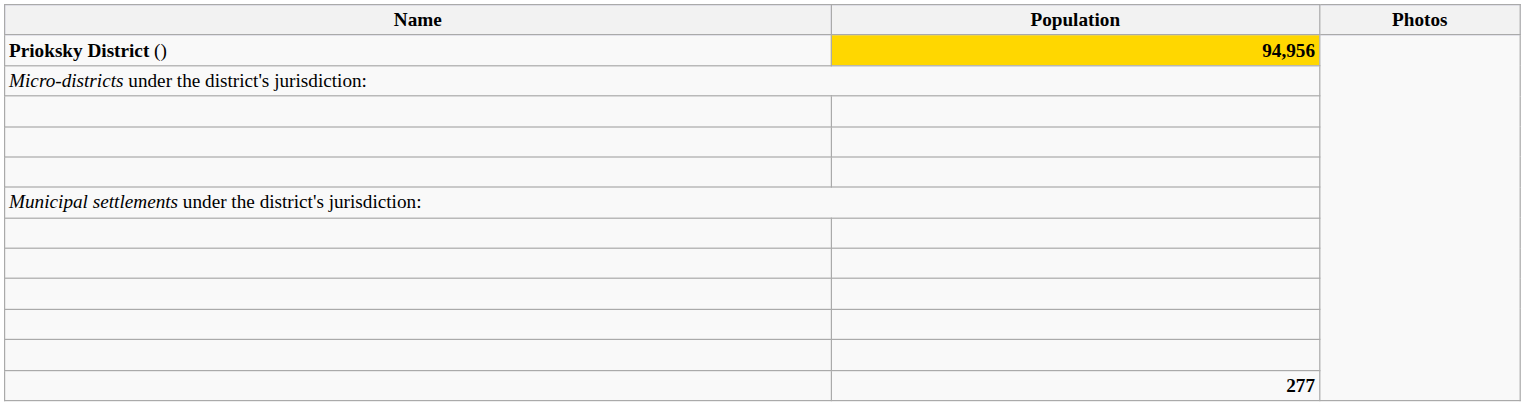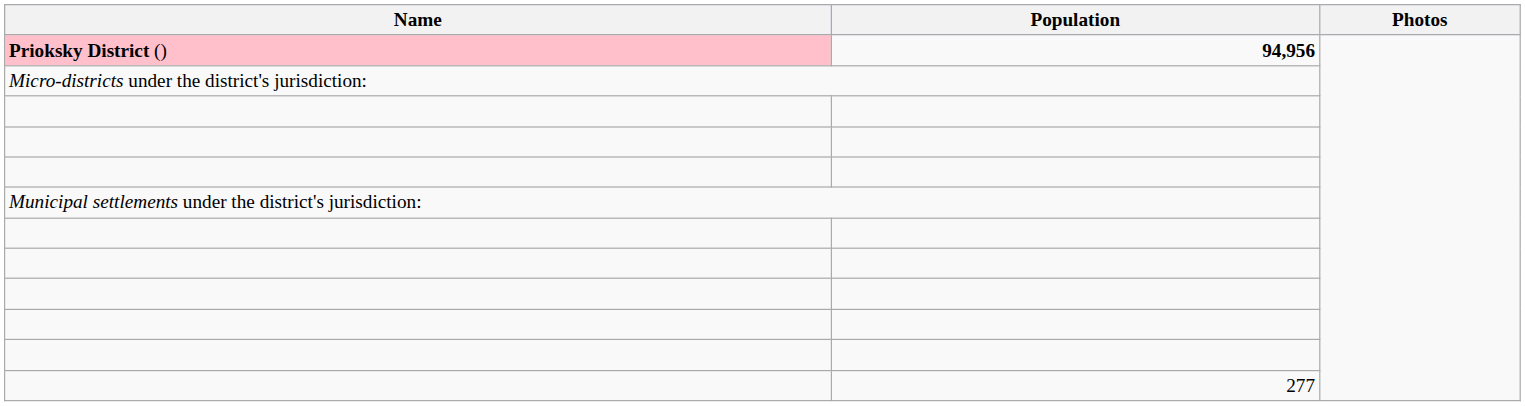(88, 50) no background -> (88, 50) pink background
(1289, 50) gold background -> (1289, 50) no background
(1301, 385) bold -> (1301, 385) normal
